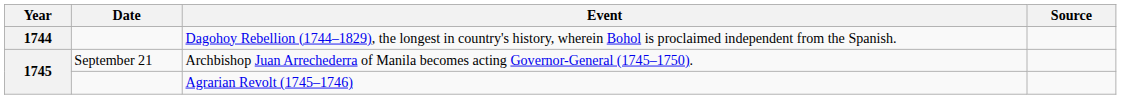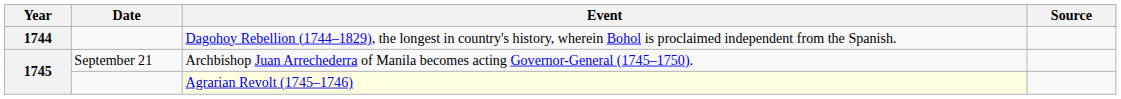(269, 82) no background -> (269, 82) lightyellow background
